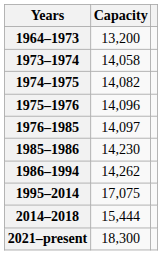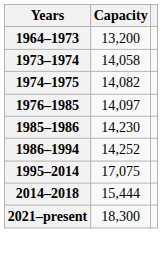- row: (47, 104)
(121, 171) 14,262 -> (121, 149) 14,252
